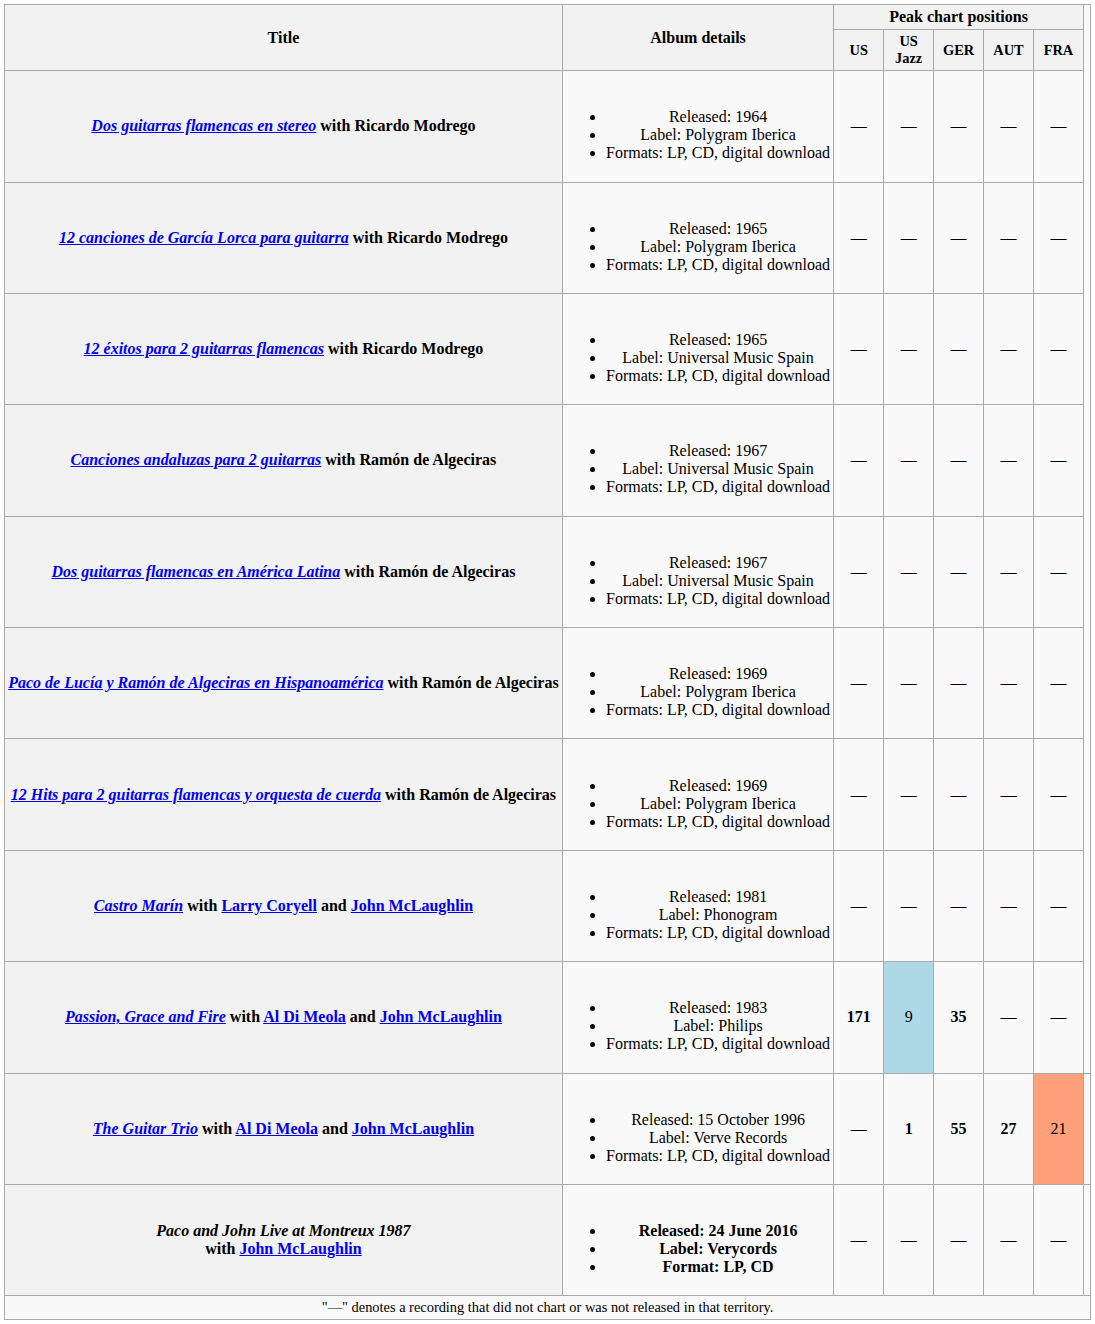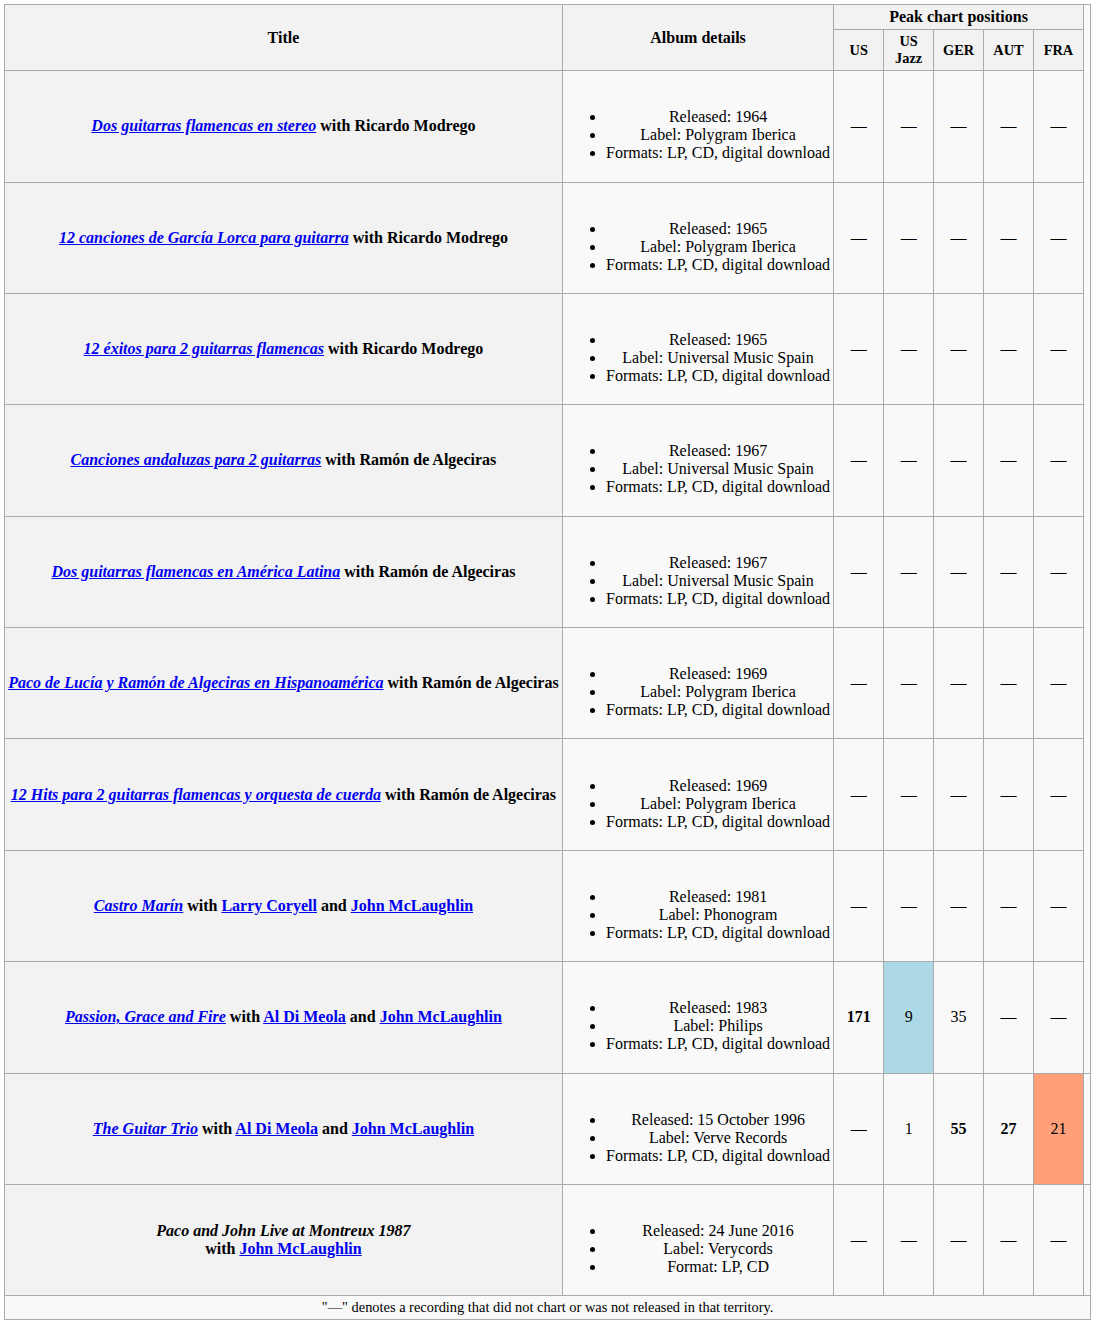(959, 1017) bold -> (959, 1017) normal
(909, 1128) bold -> (909, 1128) normal
(698, 1249) bold -> (698, 1249) normal
